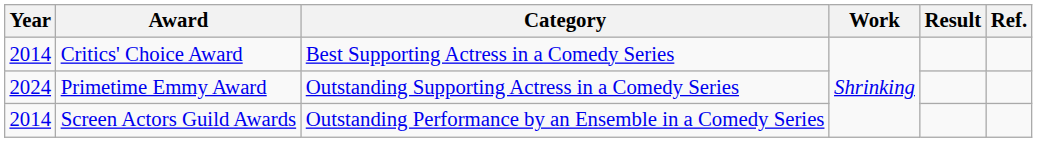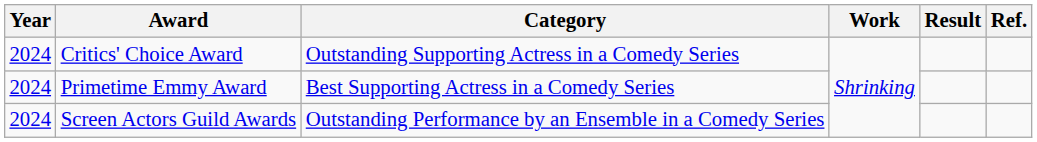(30, 53) 2014 -> (30, 53) 2024
(490, 53) Best Supporting Actress in a Comedy Series -> (522, 53) Outstanding Supporting Actress in a Comedy Series
(522, 86) Outstanding Supporting Actress in a Comedy Series -> (490, 86) Best Supporting Actress in a Comedy Series
(30, 119) 2014 -> (30, 119) 2024
